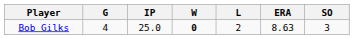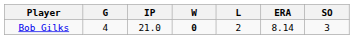(150, 27) 25.0 -> (150, 27) 21.0
(283, 27) 8.63 -> (283, 27) 8.14
